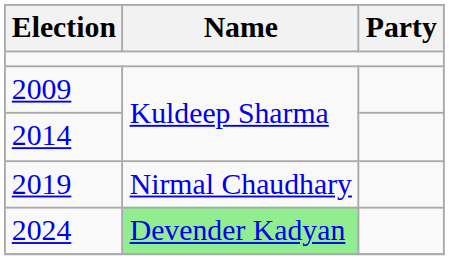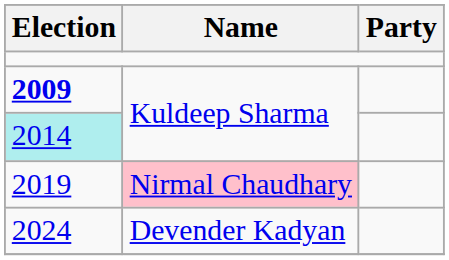(42, 89) normal -> (42, 89) bold
(42, 136) no background -> (42, 136) paleturquoise background
(241, 183) no background -> (241, 183) pink background
(238, 230) lightgreen background -> (238, 230) no background
